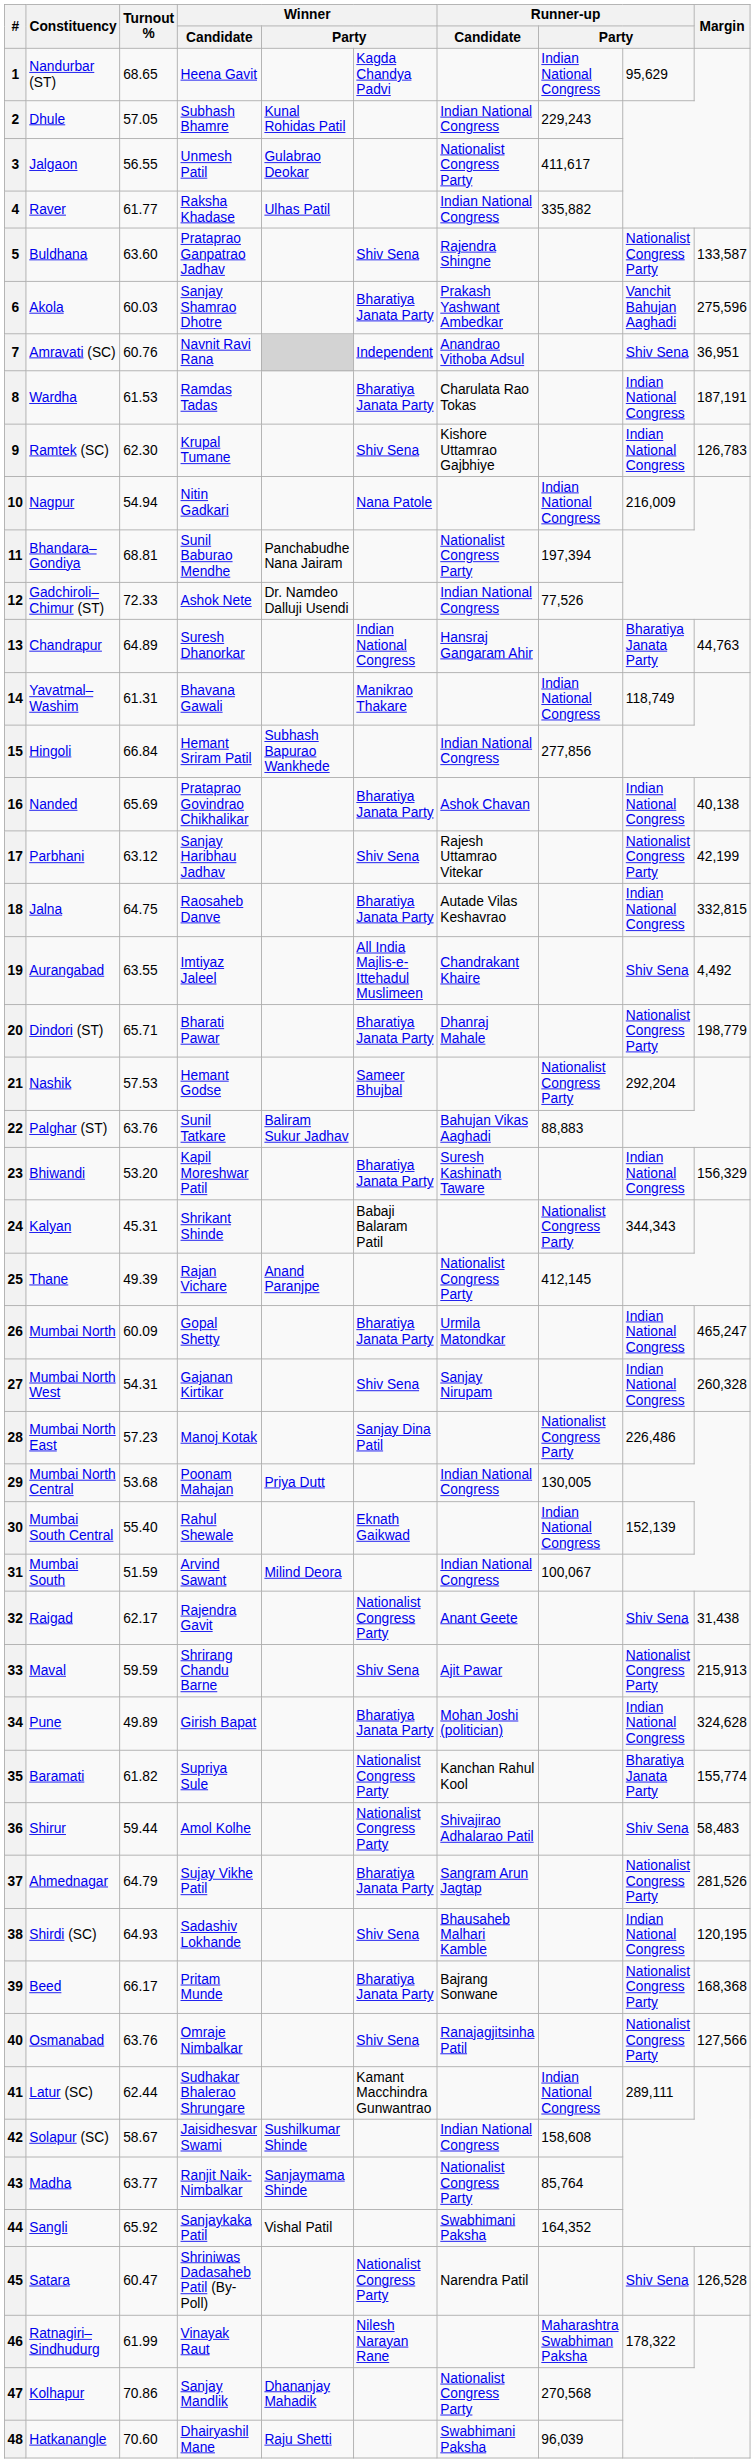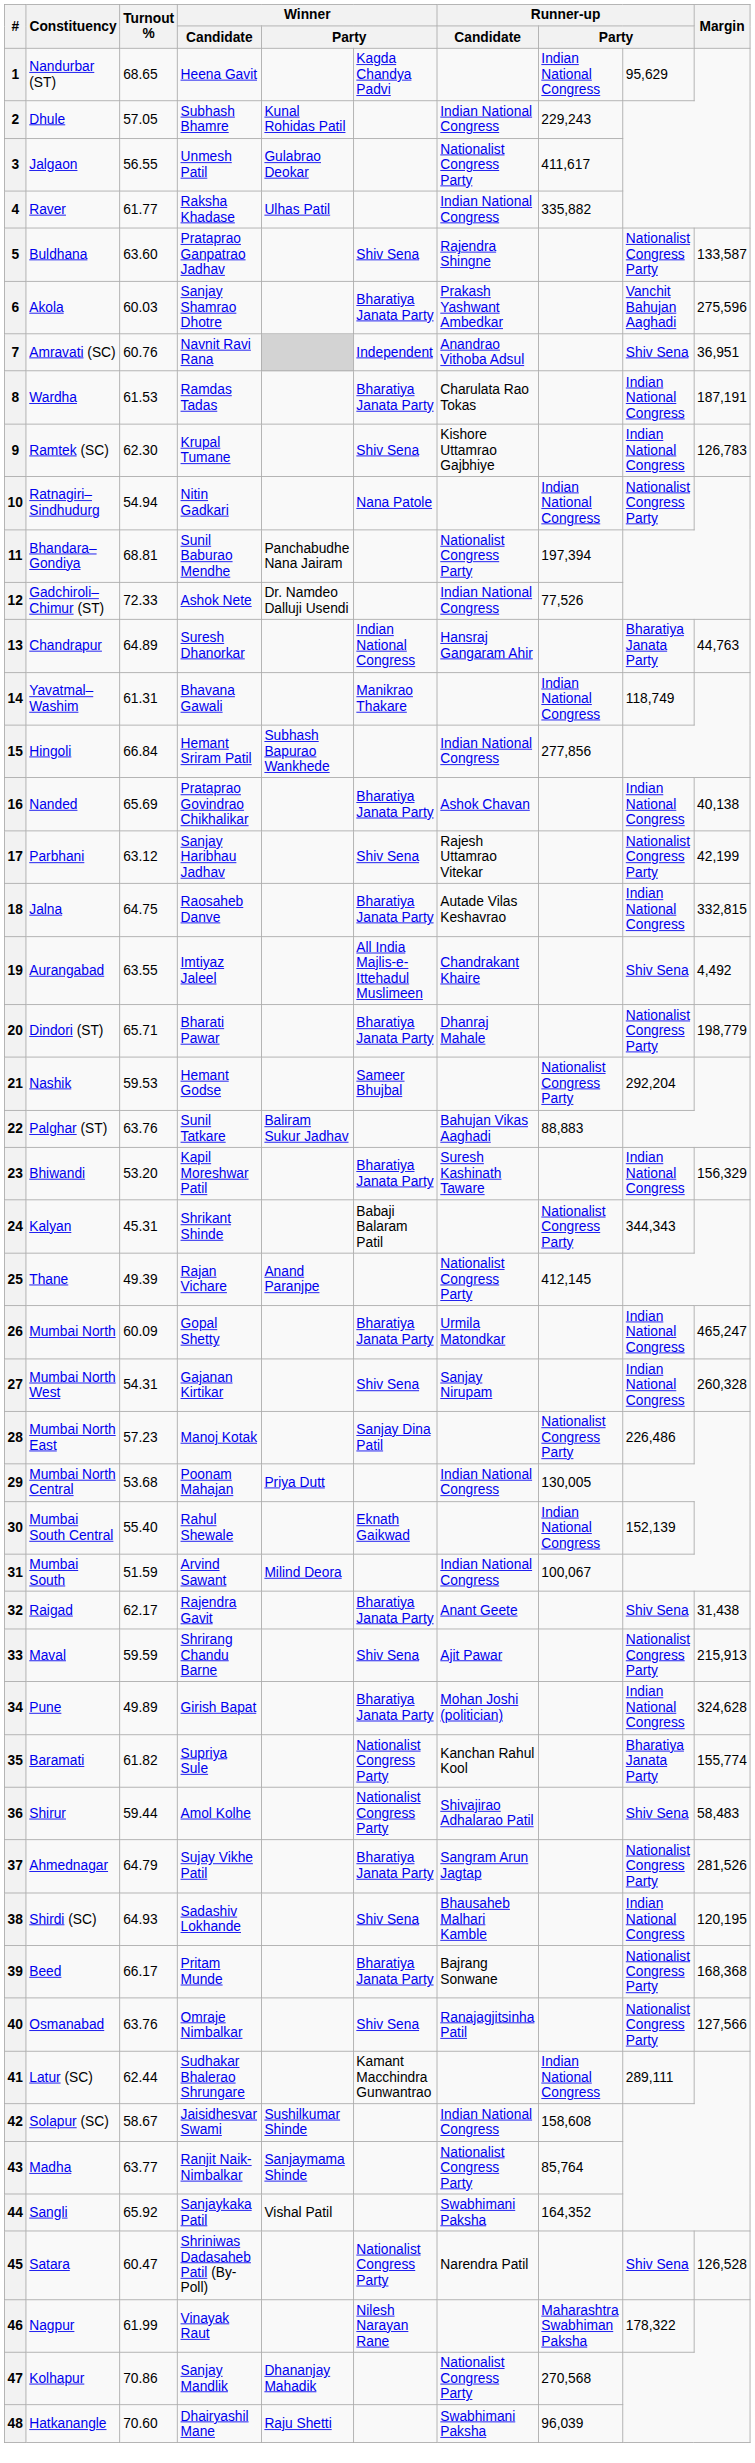(52, 503) Nagpur -> (64, 503) Ratnagiri–Sindhudurg
(651, 503) 216,009 -> (658, 503) Nationalist Congress Party
(140, 1083) 57.53 -> (140, 1083) 59.53
(388, 1617) Nationalist Congress Party -> (395, 1610) Bharatiya Janata Party
(64, 2341) Ratnagiri–Sindhudurg -> (52, 2325) Nagpur
